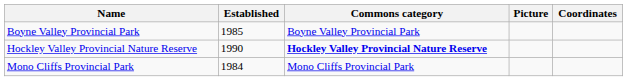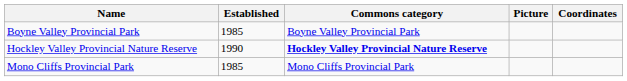(232, 66) 1984 -> (232, 66) 1985
